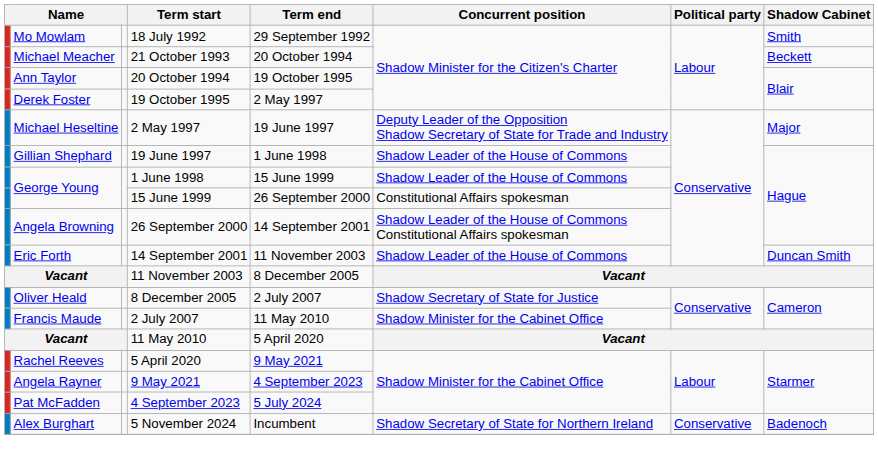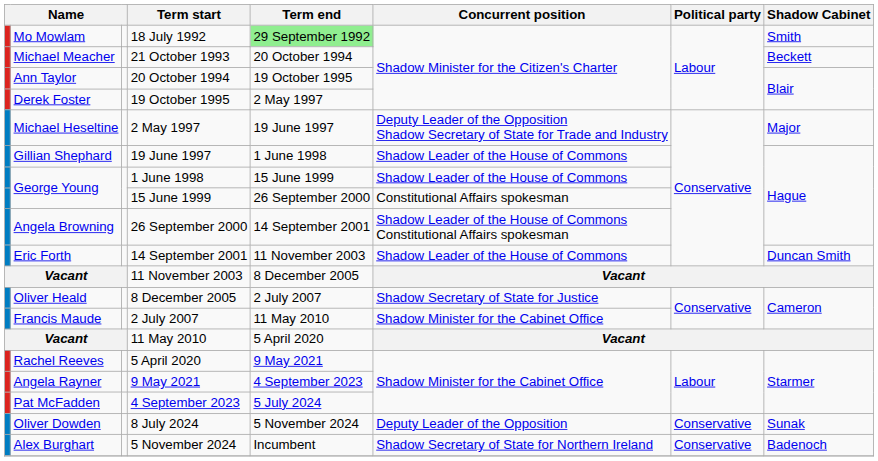(312, 36) no background -> (312, 36) lightgreen background
+ row: (57, 424)
